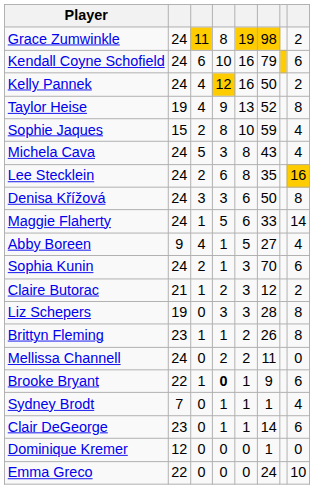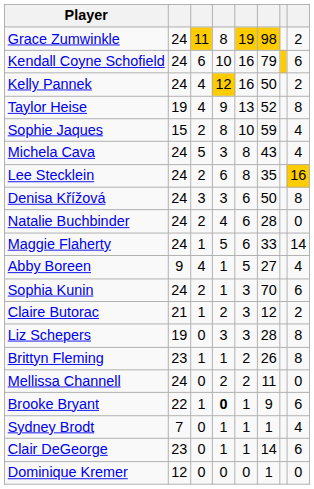+ row: (69, 221)
- row: (50, 472)
